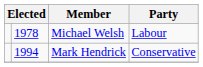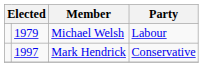(26, 33) 1978 -> (26, 33) 1979
(26, 52) 1994 -> (26, 52) 1997
